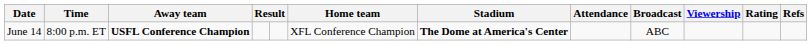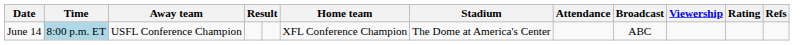(76, 31) no background -> (76, 31) lightblue background
(180, 31) bold -> (176, 31) normal
(494, 31) bold -> (481, 31) normal
